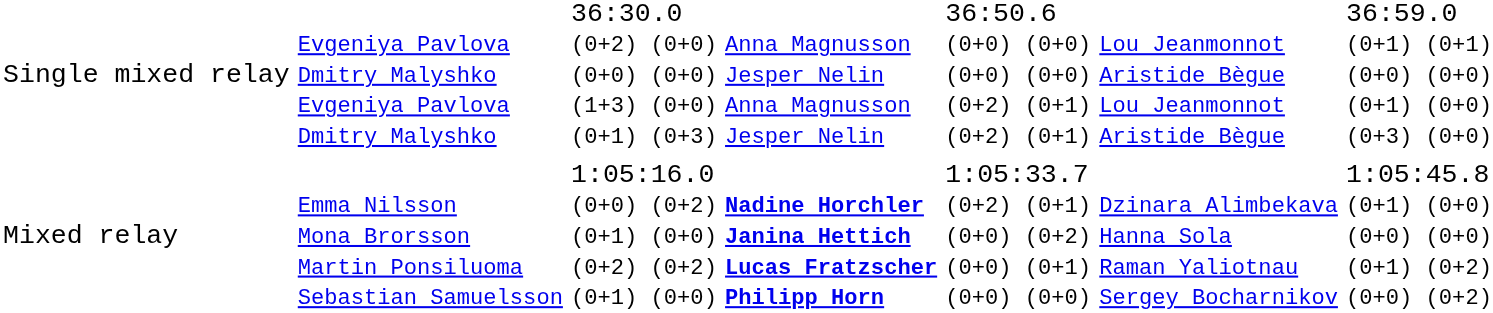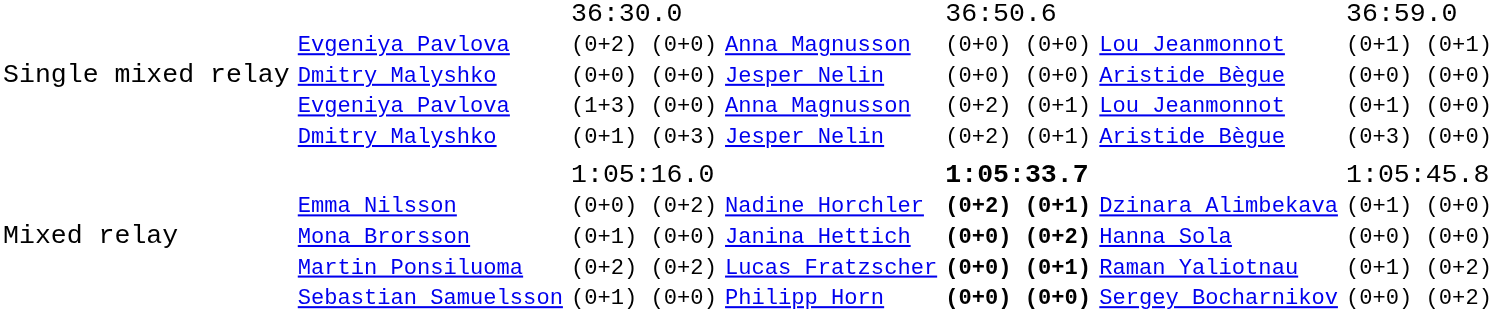(831, 251) bold -> (831, 252) normal
(1018, 235) normal -> (1018, 236) bold
